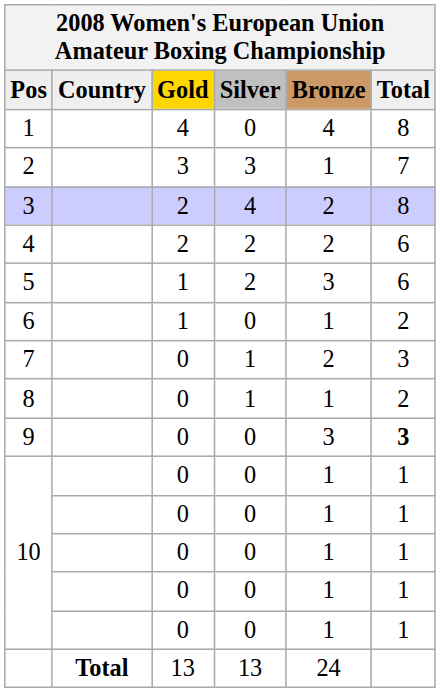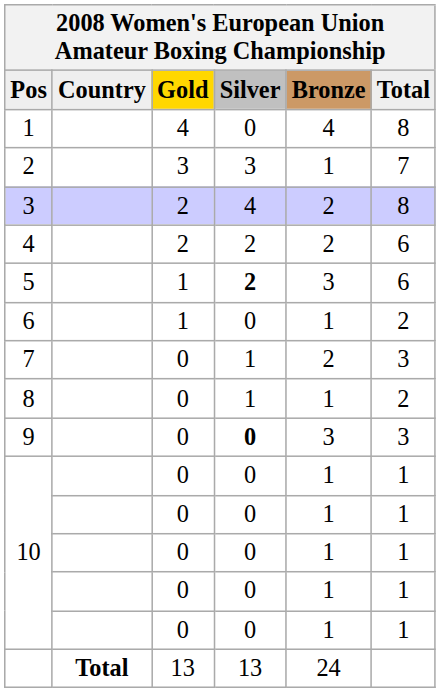(250, 282) normal -> (250, 282) bold
(250, 436) normal -> (250, 436) bold
(403, 436) bold -> (403, 436) normal
